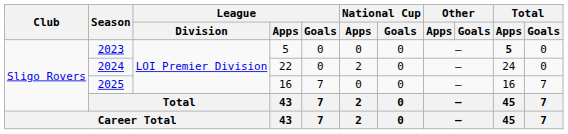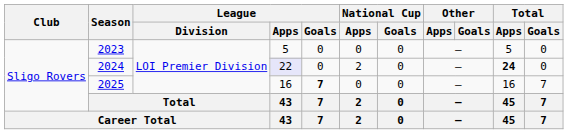(509, 49) bold -> (509, 49) normal
(286, 67) no background -> (286, 67) lavender background
(509, 67) normal -> (509, 67) bold
(320, 85) normal -> (320, 85) bold
